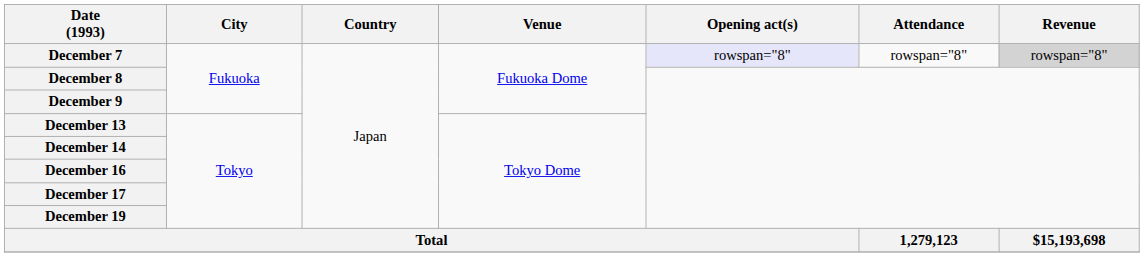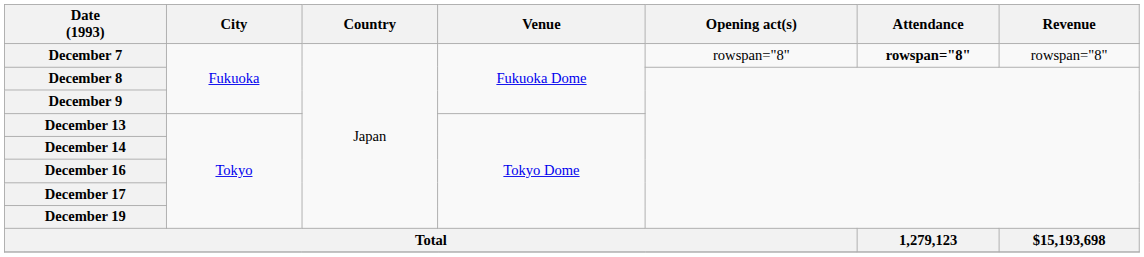(752, 55) lavender background -> (751, 55) no background
(929, 55) normal -> (928, 55) bold
(1069, 55) lightgrey background -> (1069, 55) no background
